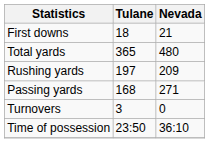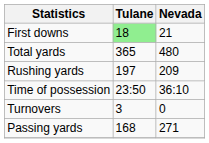(122, 33) no background -> (122, 33) lightgreen background
rows swapped: (45, 90) <-> (59, 128)
